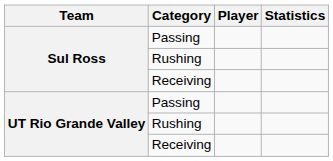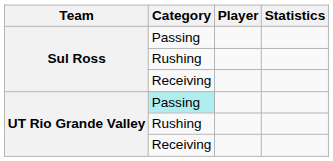(176, 102) no background -> (176, 102) paleturquoise background
